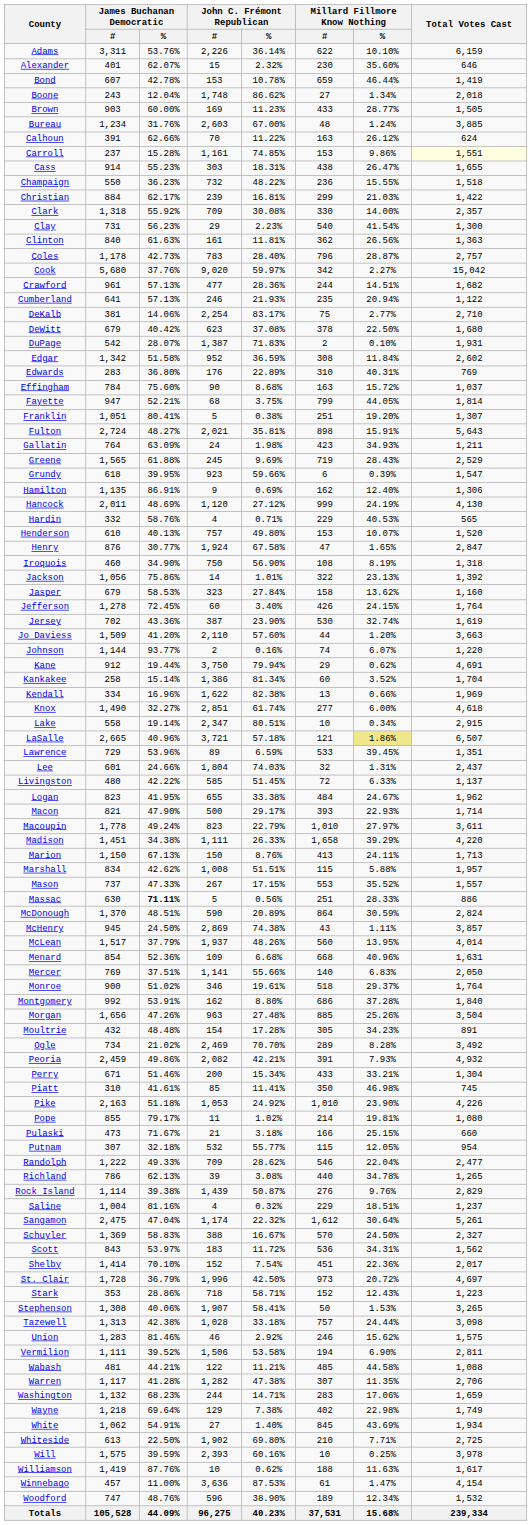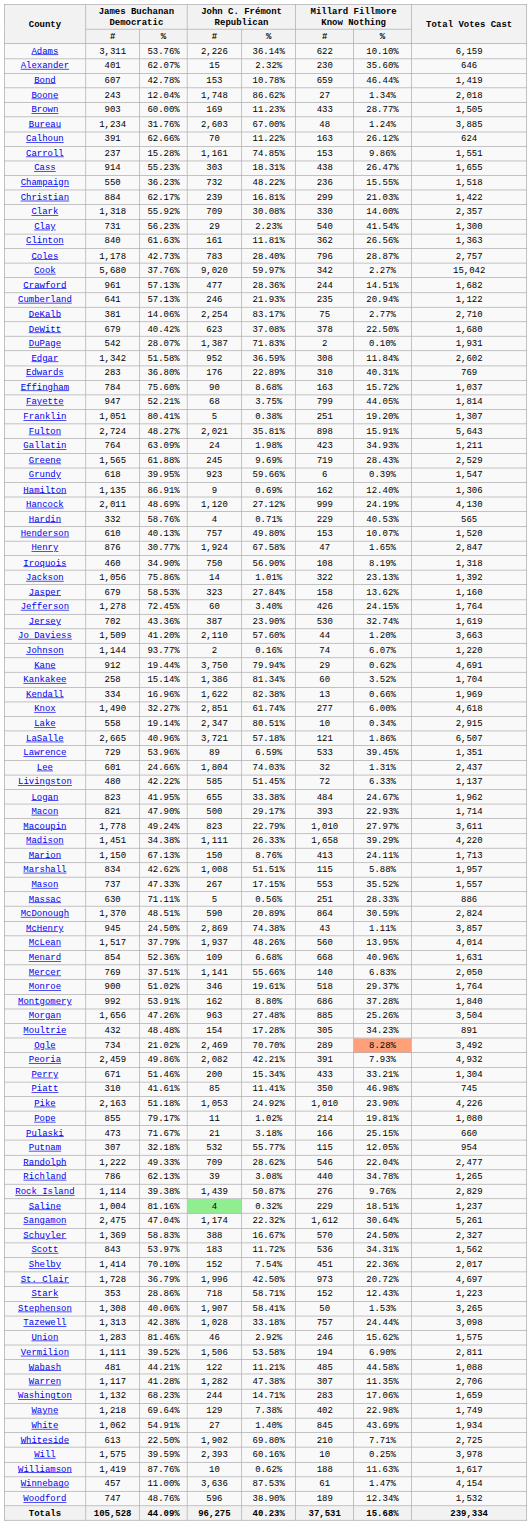(469, 154) lightyellow background -> (469, 154) no background
(382, 738) khaki background -> (382, 738) no background
(164, 899) bold -> (164, 899) normal
(382, 1045) no background -> (382, 1045) lightsalmon background
(214, 1206) no background -> (214, 1206) lightgreen background
